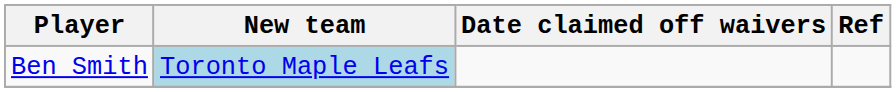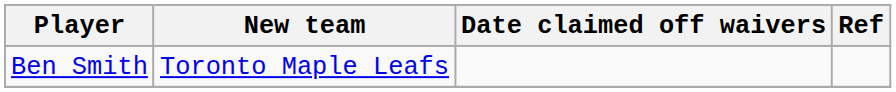(305, 67) lightblue background -> (305, 67) no background
